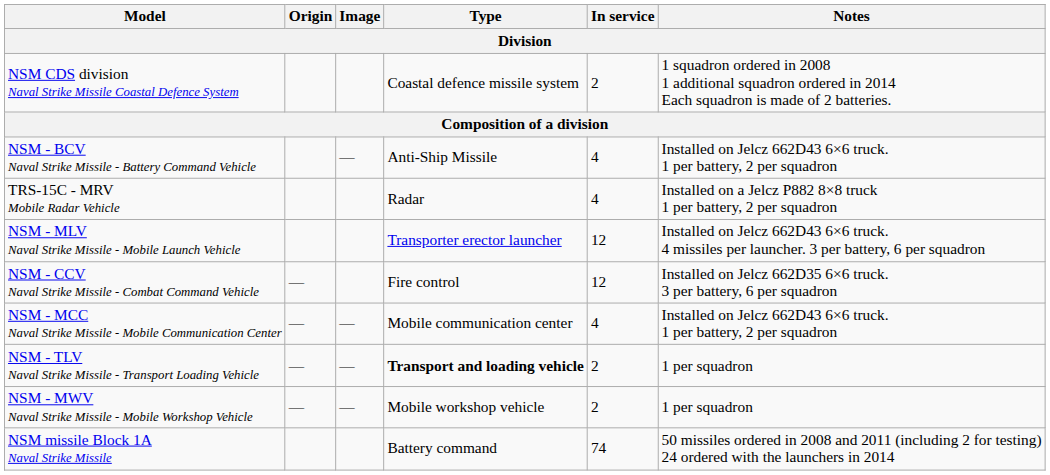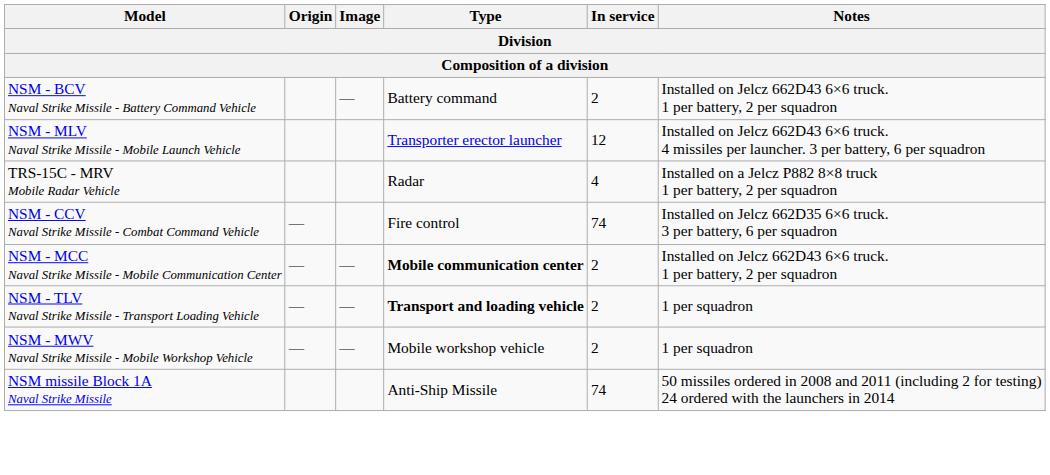- row: (123, 82)
(442, 157) Anti-Ship Missile -> (442, 98) Battery command
(595, 157) 4 -> (595, 98) 2
rows swapped: (64, 198) <-> (124, 240)
(599, 282) 12 -> (599, 223) 74
(480, 323) normal -> (485, 264) bold
(595, 323) 4 -> (595, 264) 2
(442, 448) Battery command -> (442, 389) Anti-Ship Missile
